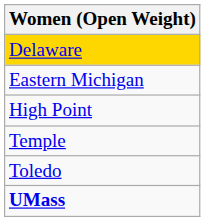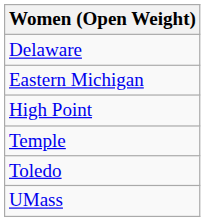(45, 49) gold background -> (45, 49) no background
(37, 200) bold -> (36, 200) normal
